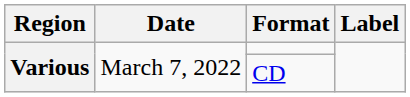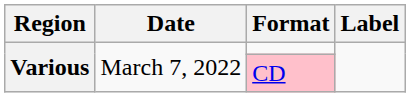(269, 72) no background -> (269, 72) pink background
